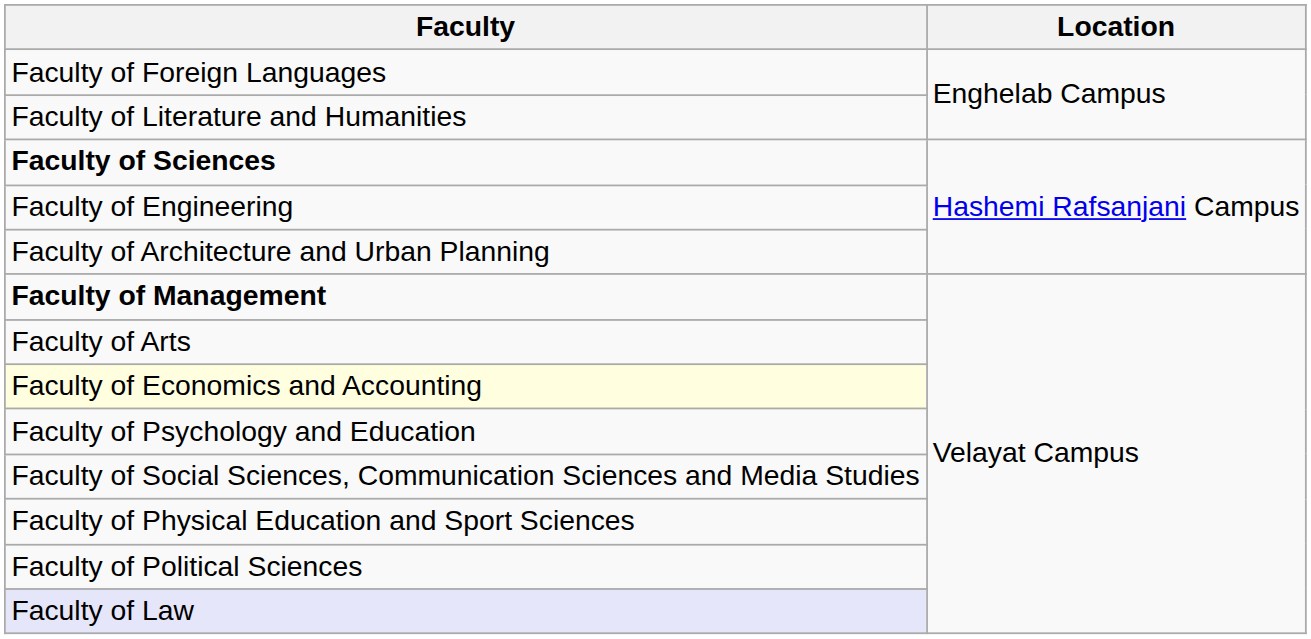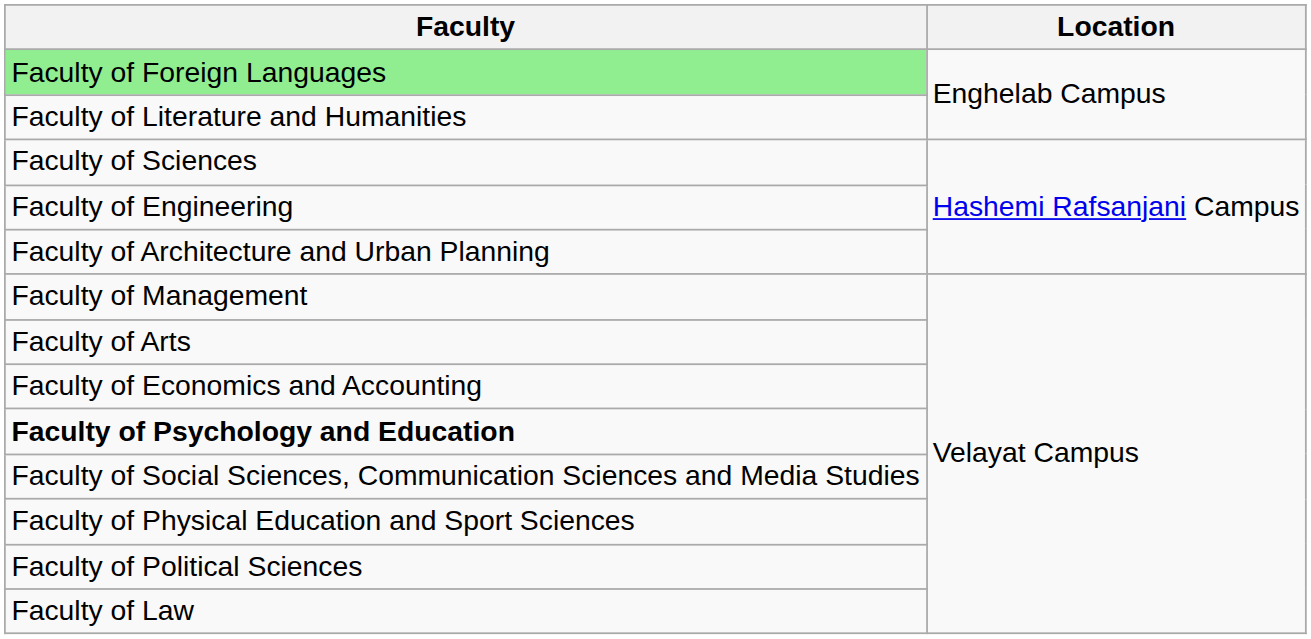(199, 71) no background -> (199, 71) lightgreen background
(144, 161) bold -> (134, 161) normal
(169, 296) bold -> (159, 296) normal
(247, 386) lightyellow background -> (247, 386) no background
(244, 431) normal -> (263, 431) bold
(103, 610) lavender background -> (103, 610) no background
